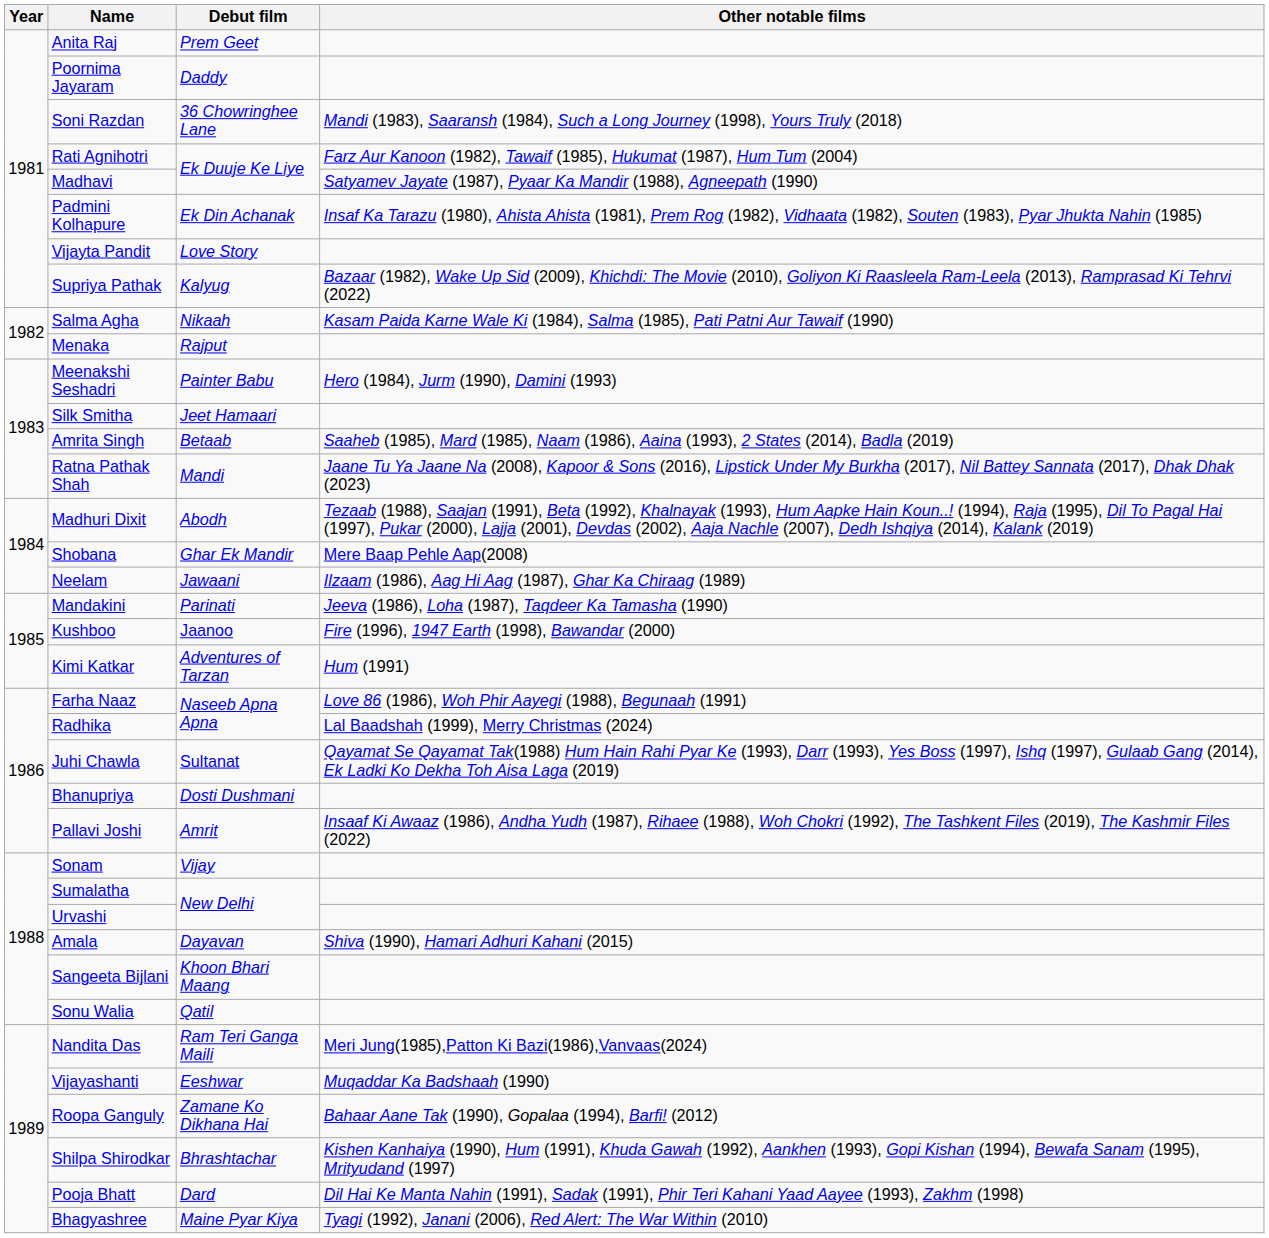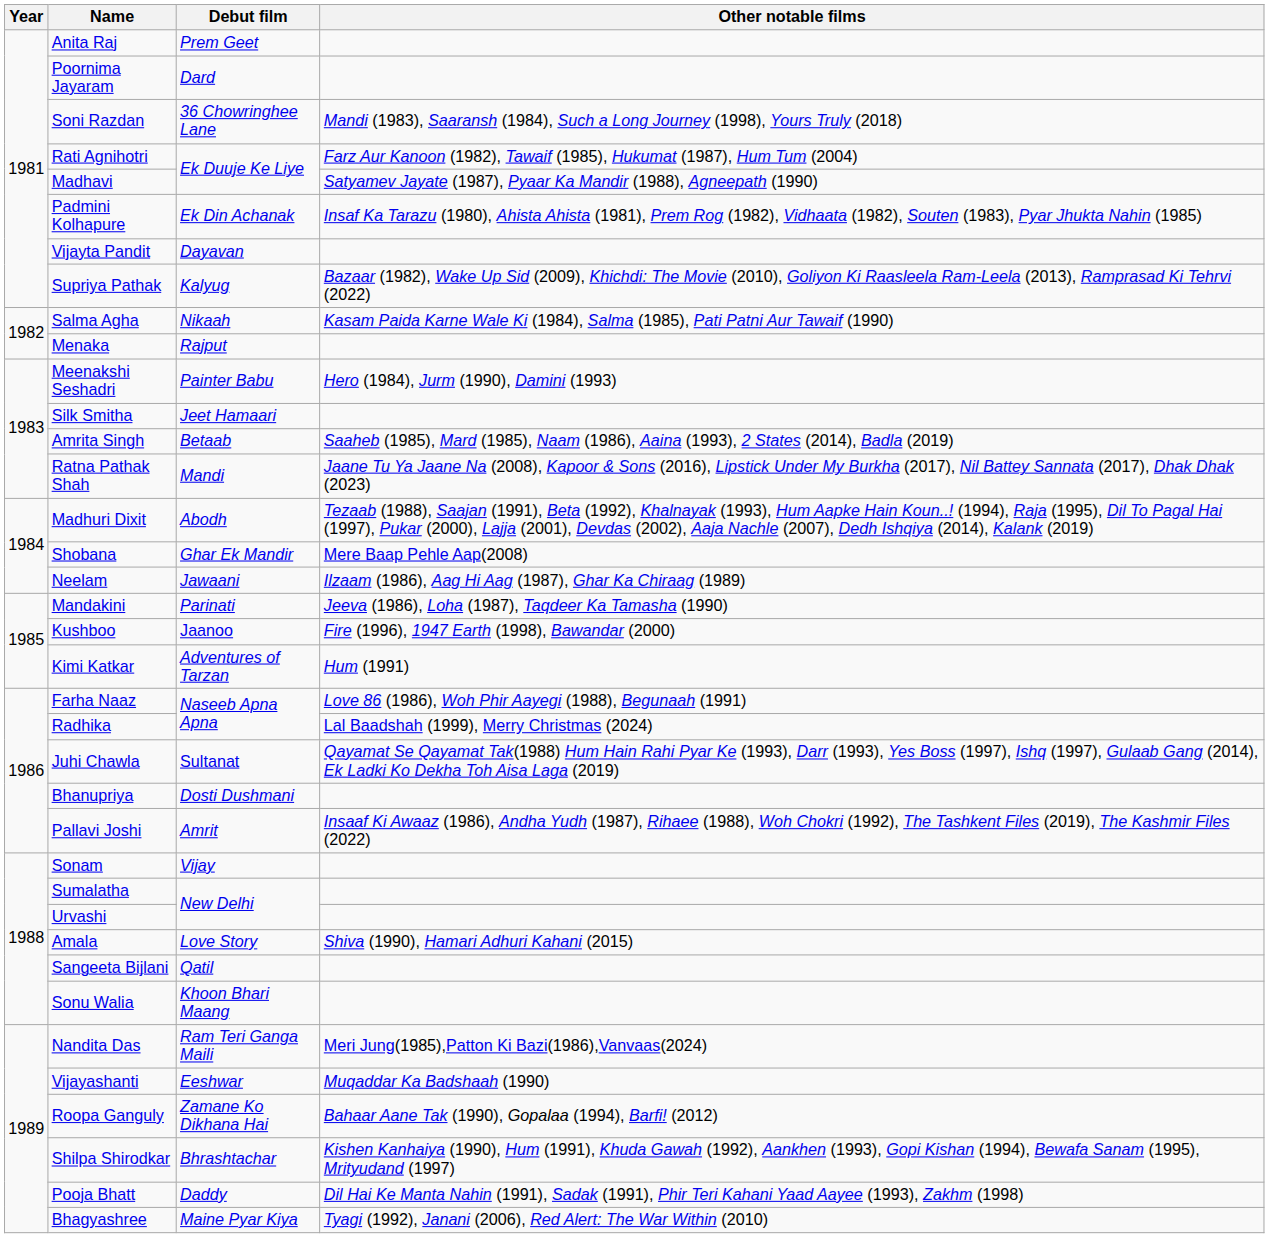(203, 77) Daddy -> (198, 77) Dard
(219, 251) Love Story -> (212, 251) Dayavan
(212, 942) Dayavan -> (219, 942) Love Story
(225, 977) Khoon Bhari Maang -> (197, 967) Qatil
(197, 1011) Qatil -> (225, 1002) Khoon Bhari Maang
(198, 1194) Dard -> (203, 1194) Daddy
